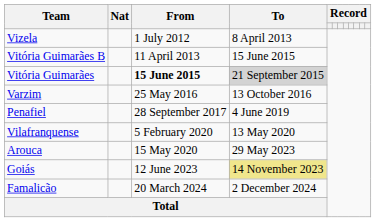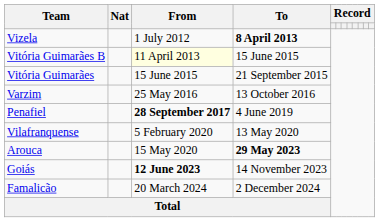(262, 38) normal -> (267, 38) bold
(167, 56) no background -> (167, 56) lightyellow background
(167, 75) bold -> (166, 75) normal
(278, 75) lightgrey background -> (282, 75) no background
(180, 113) normal -> (182, 113) bold
(263, 150) normal -> (268, 150) bold
(166, 169) normal -> (167, 169) bold
(278, 169) khaki background -> (281, 169) no background
